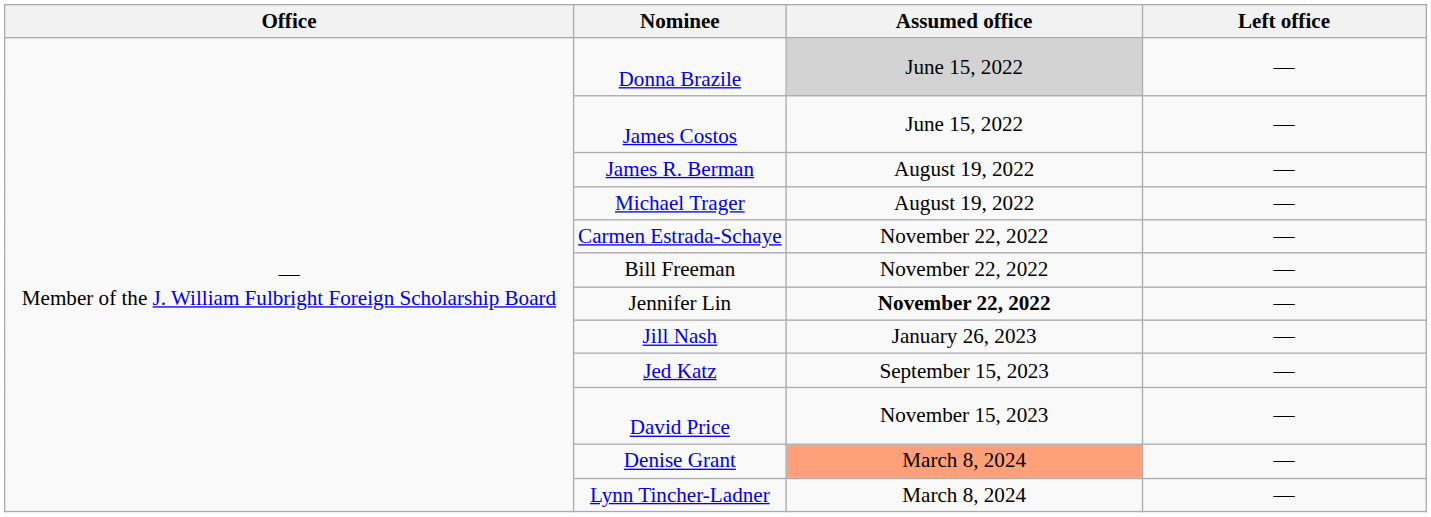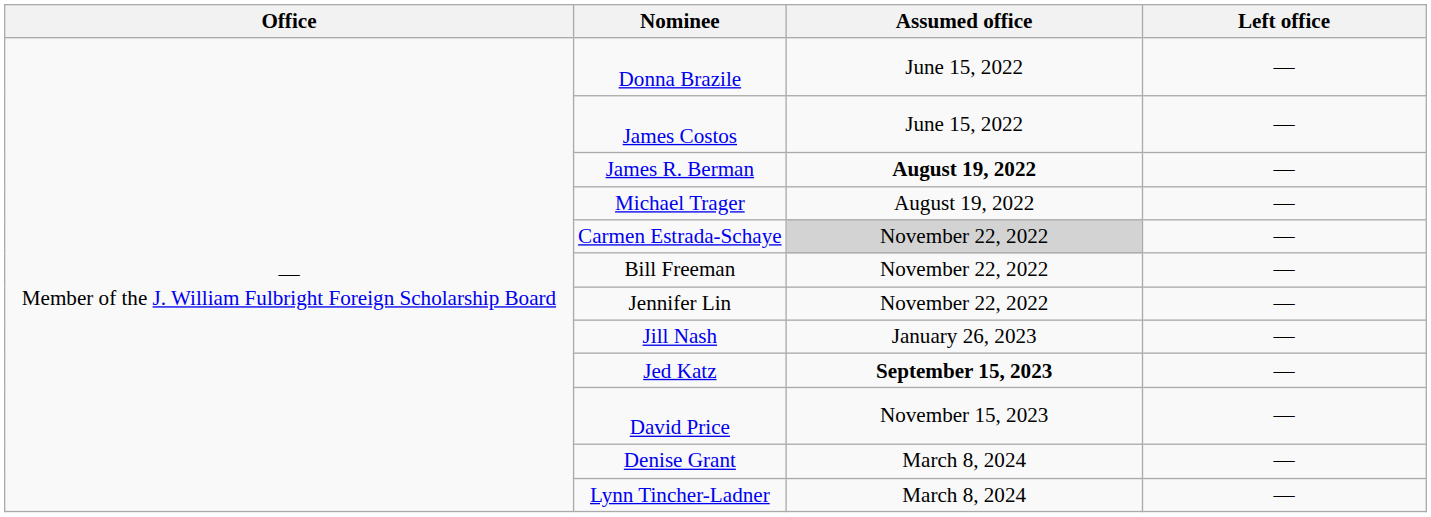(964, 66) lightgrey background -> (964, 66) no background
(964, 169) normal -> (964, 169) bold
(964, 236) no background -> (964, 236) lightgrey background
(964, 303) bold -> (964, 303) normal
(964, 370) normal -> (964, 370) bold
(964, 460) lightsalmon background -> (964, 460) no background
